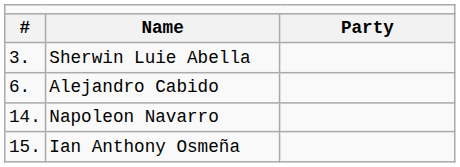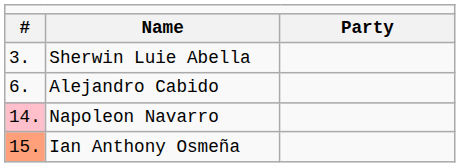(25, 117) no background -> (25, 117) pink background
(25, 147) no background -> (25, 147) lightsalmon background
